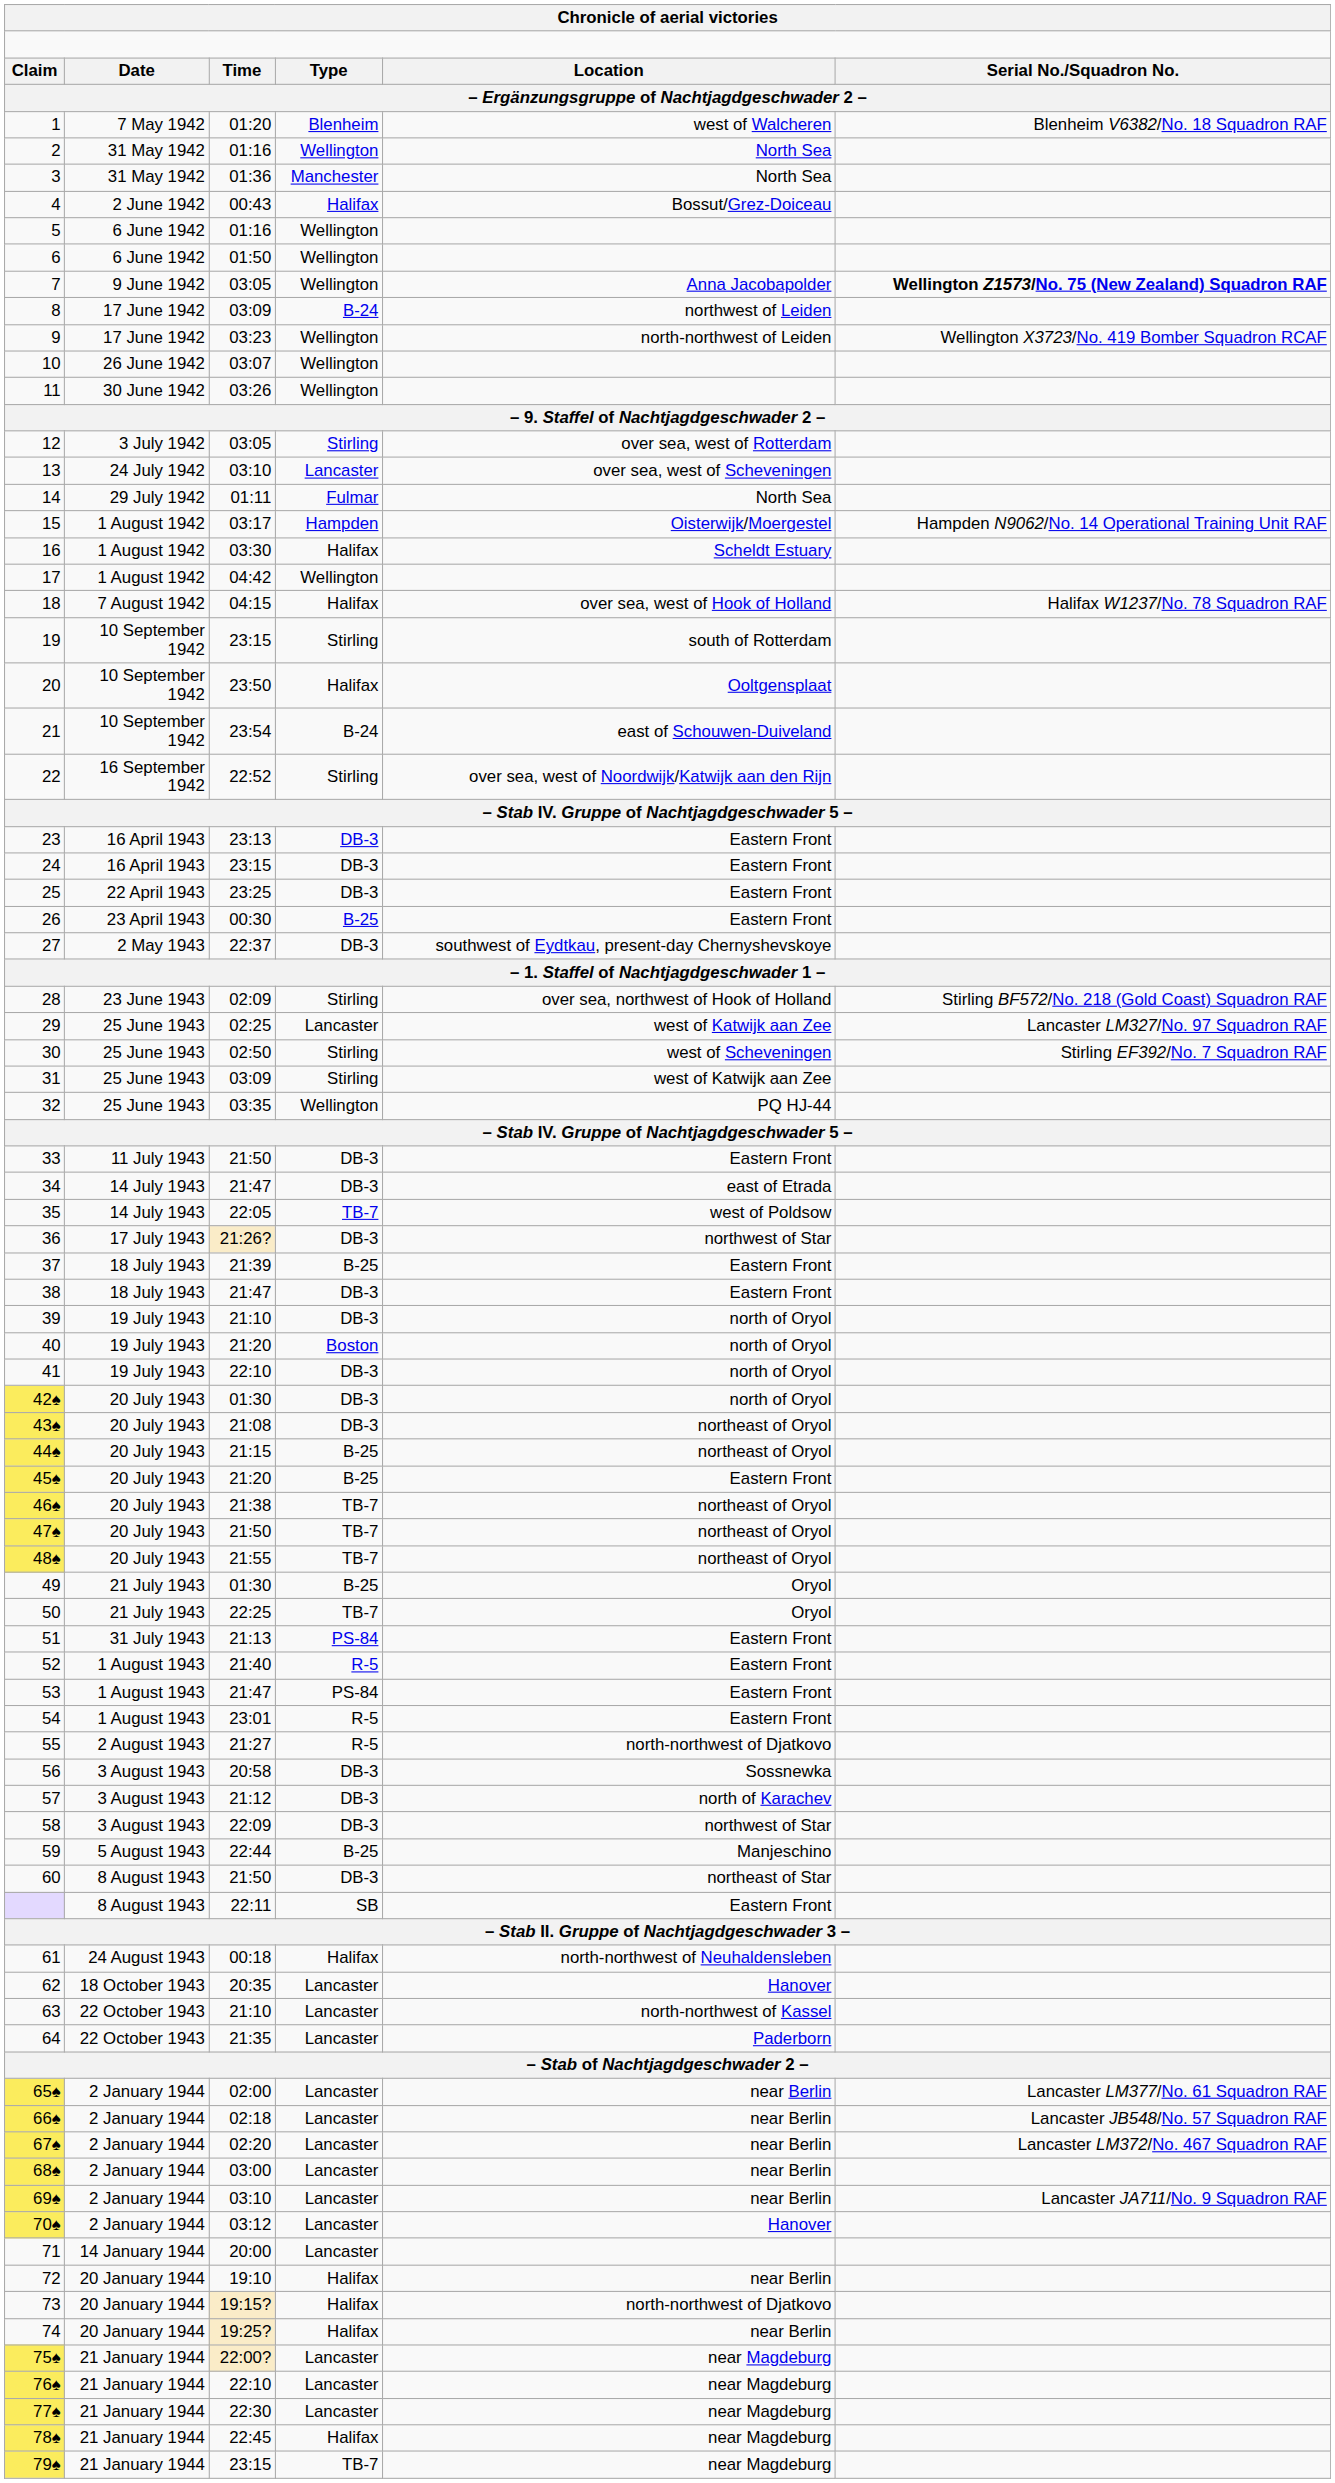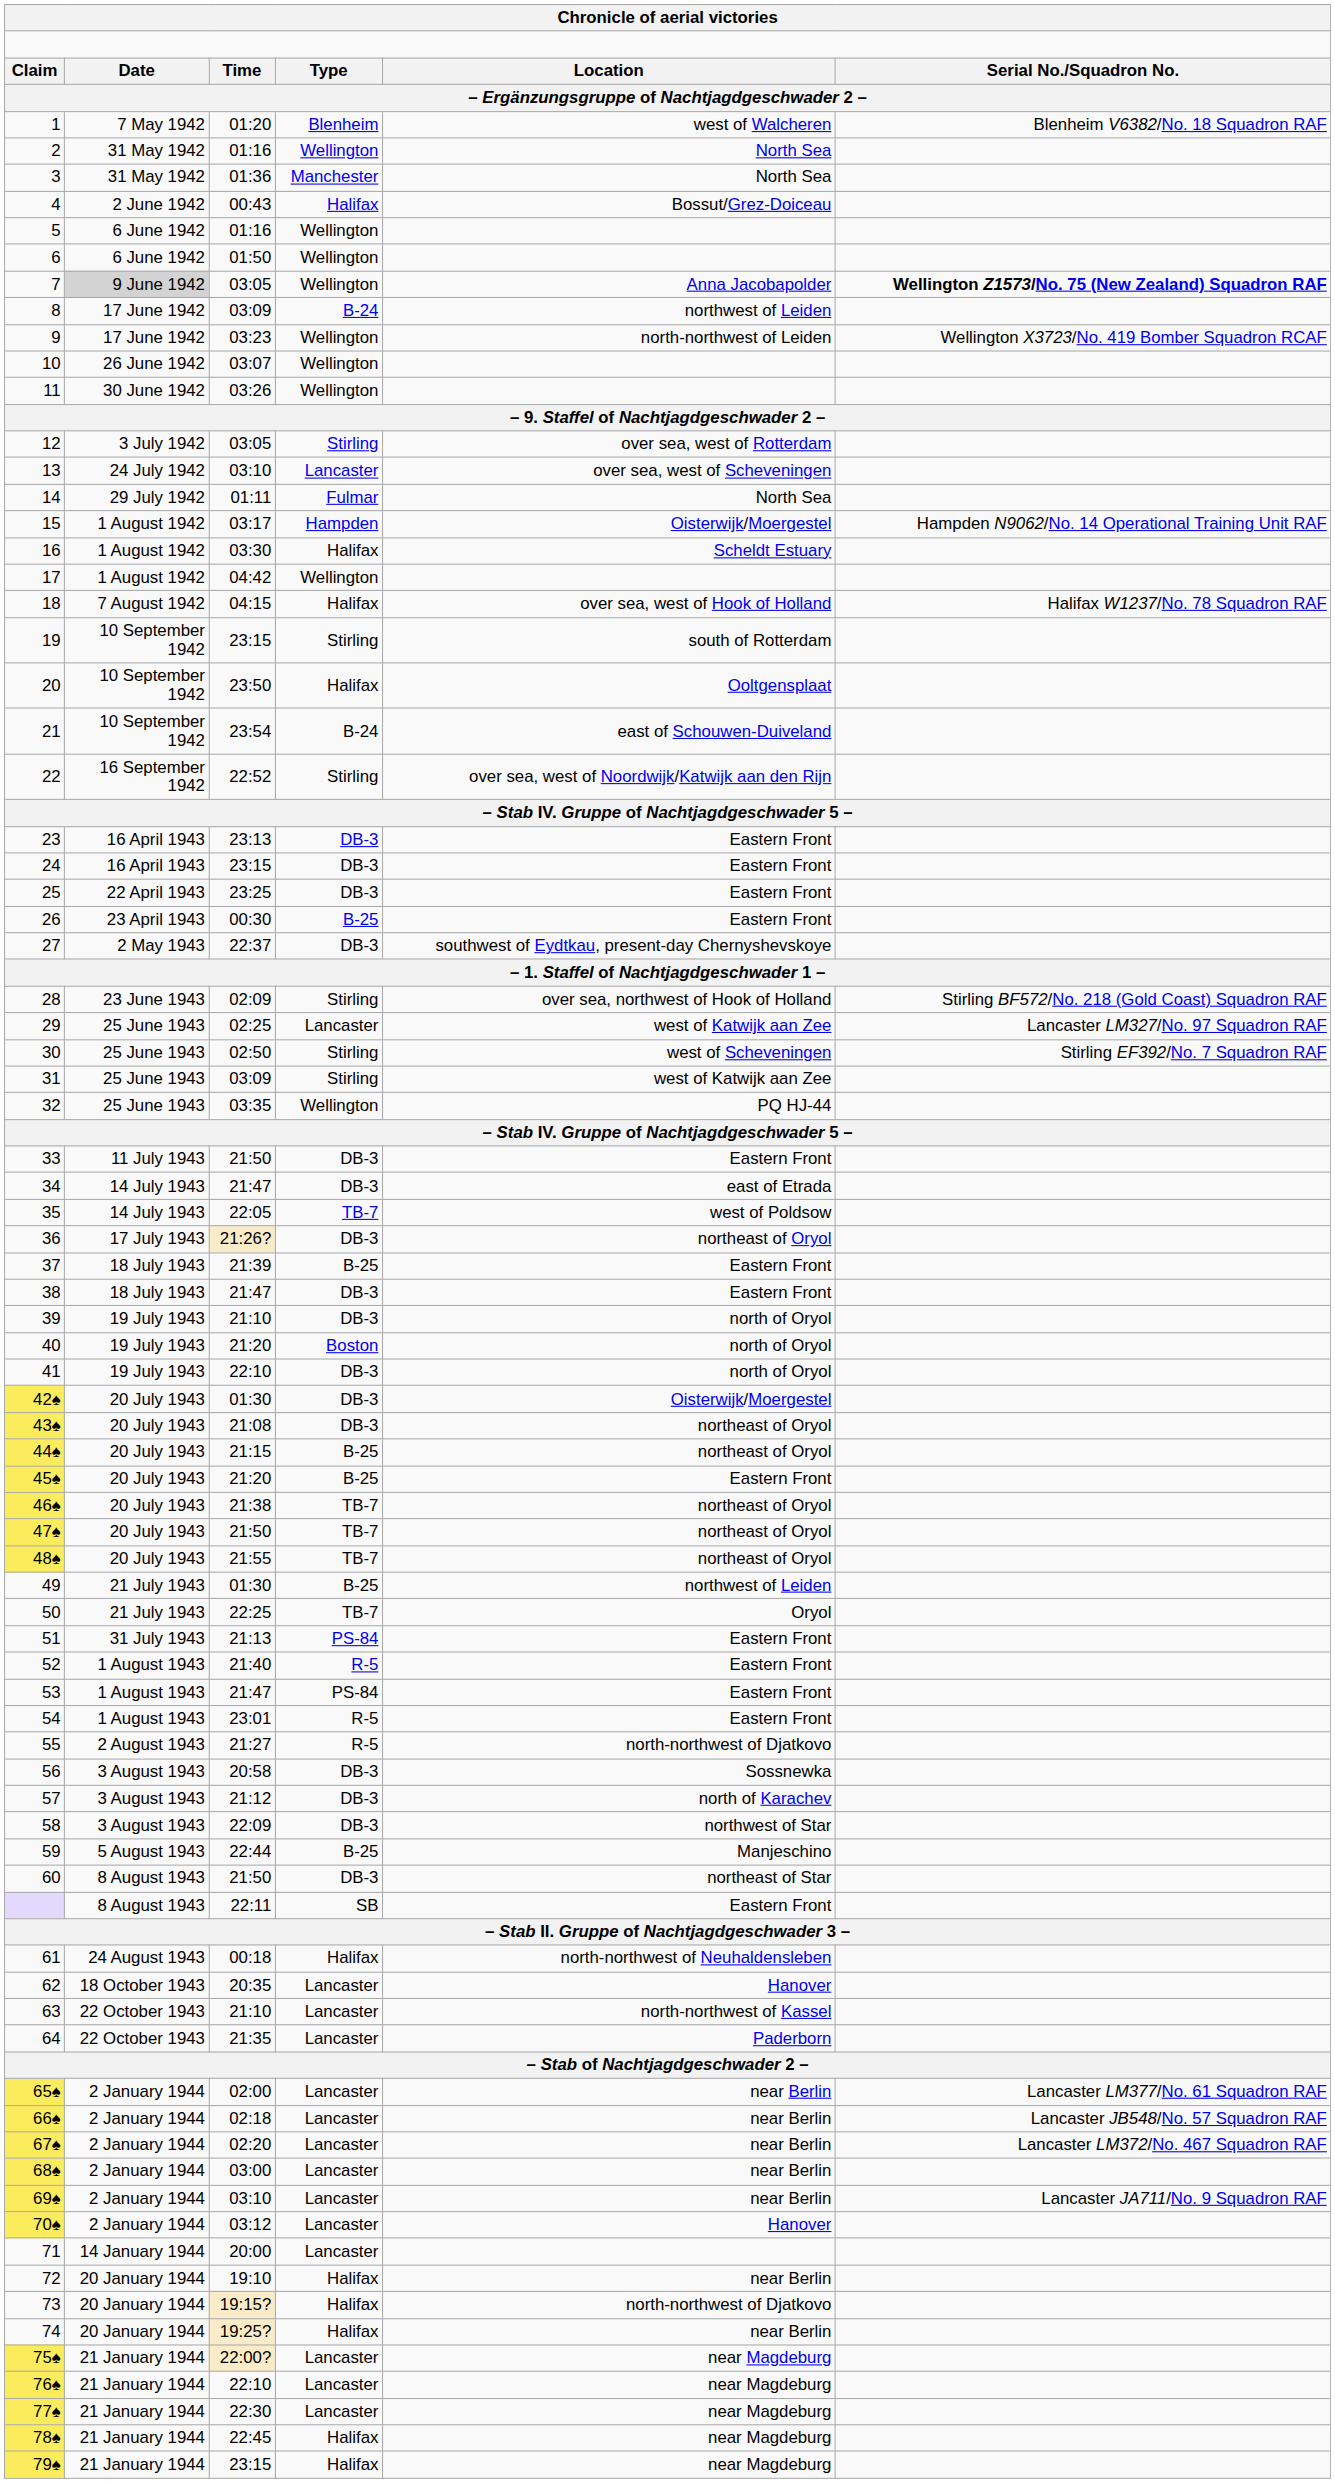(159, 284) no background -> (159, 284) lightgrey background
(768, 1239) northwest of Star -> (765, 1239) northeast of Oryol
(780, 1398) north of Oryol -> (751, 1398) Oisterwijk/Moergestel
(811, 1585) Oryol -> (758, 1585) northwest of Leiden
(360, 2464) TB-7 -> (353, 2464) Halifax
